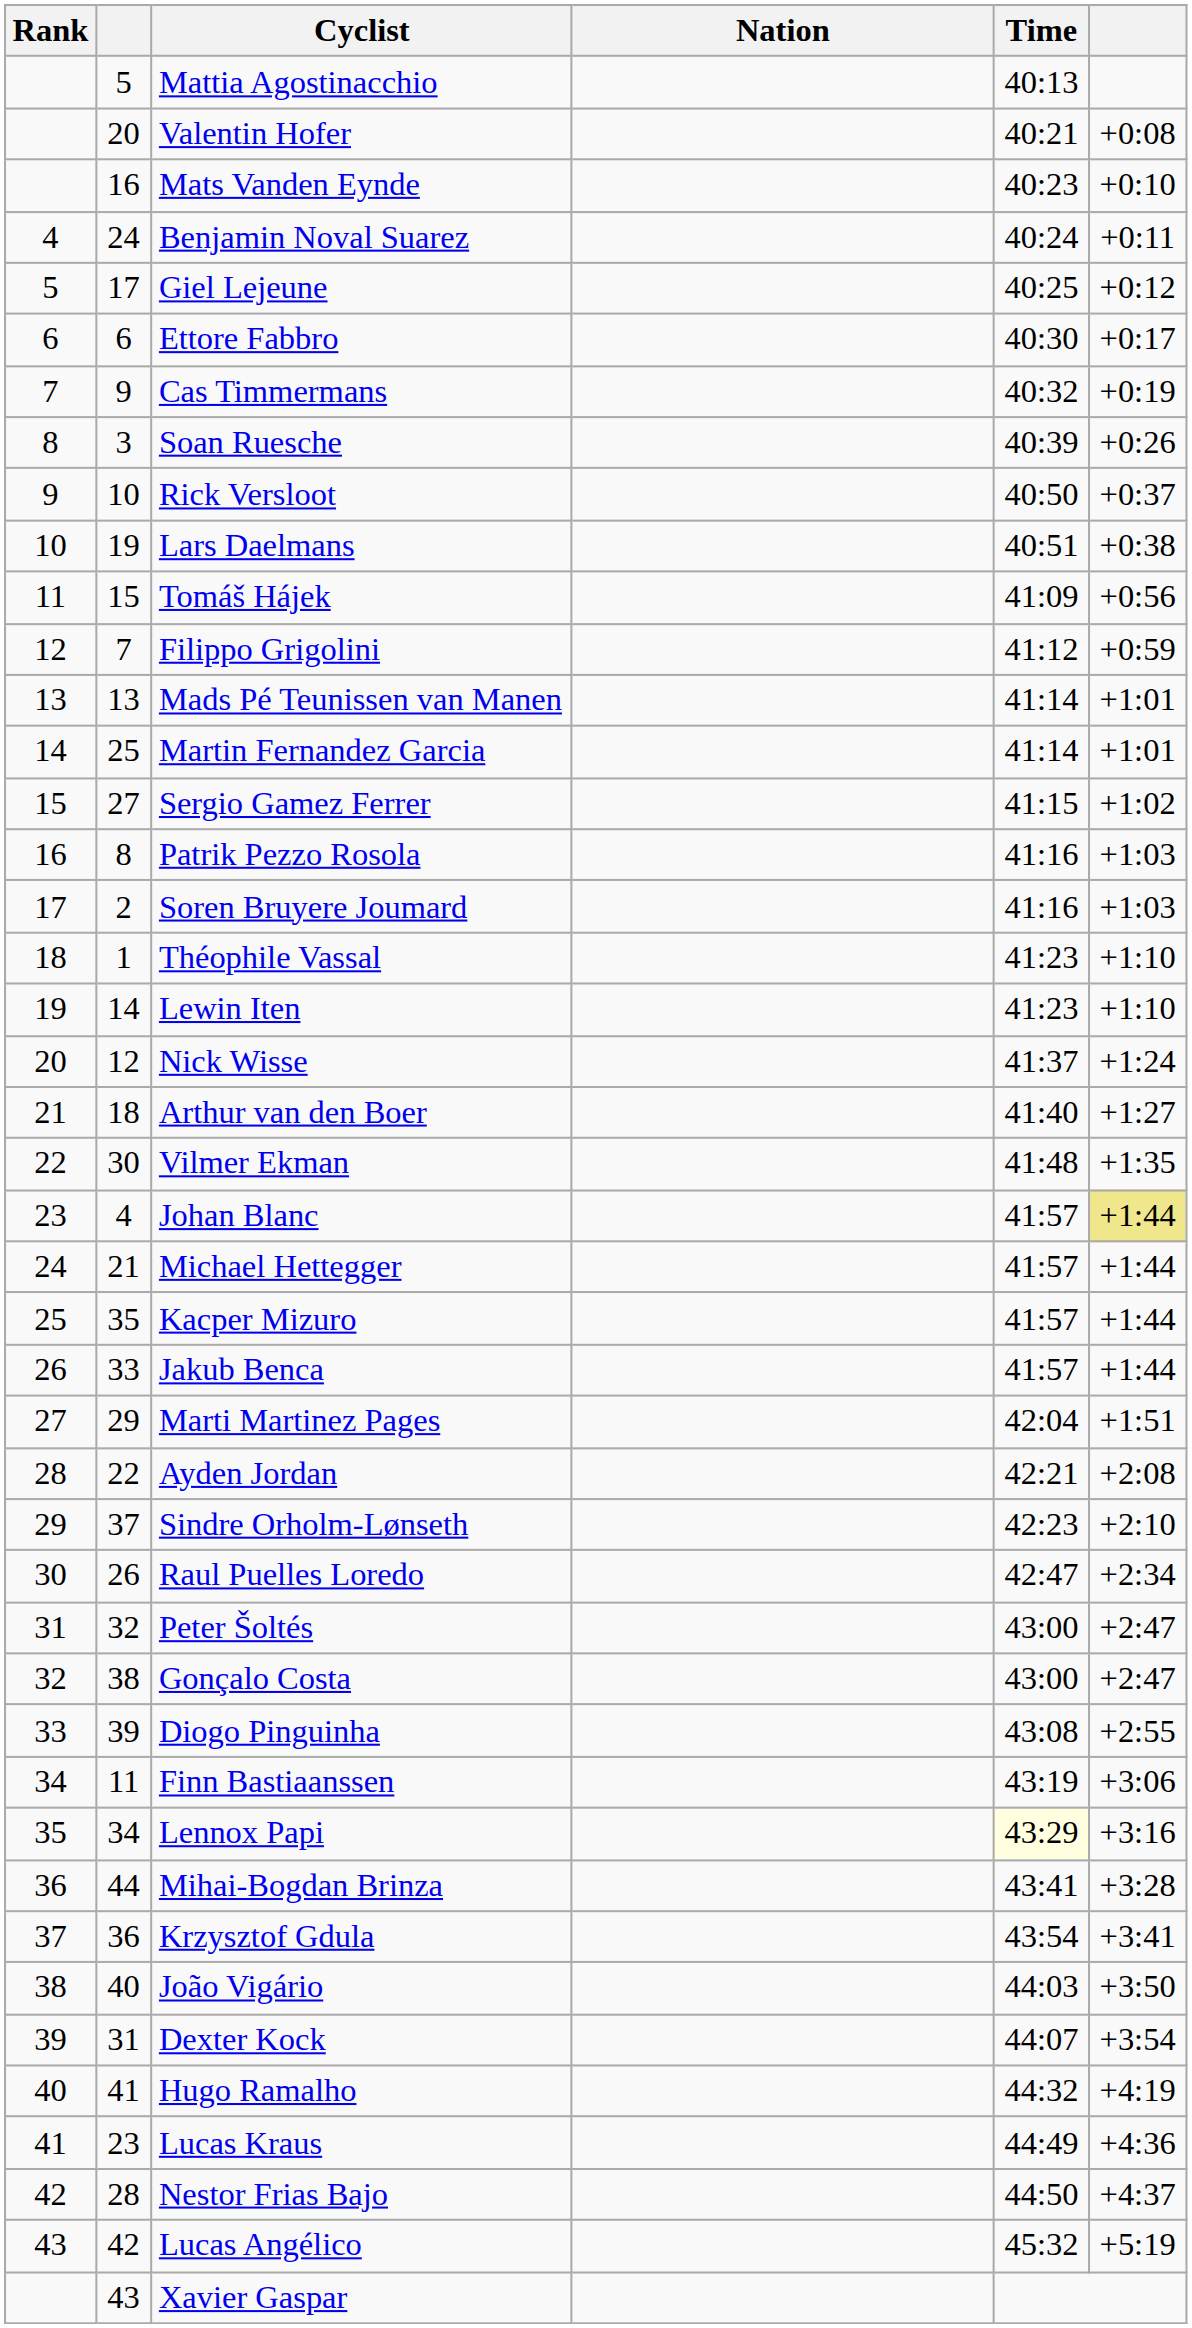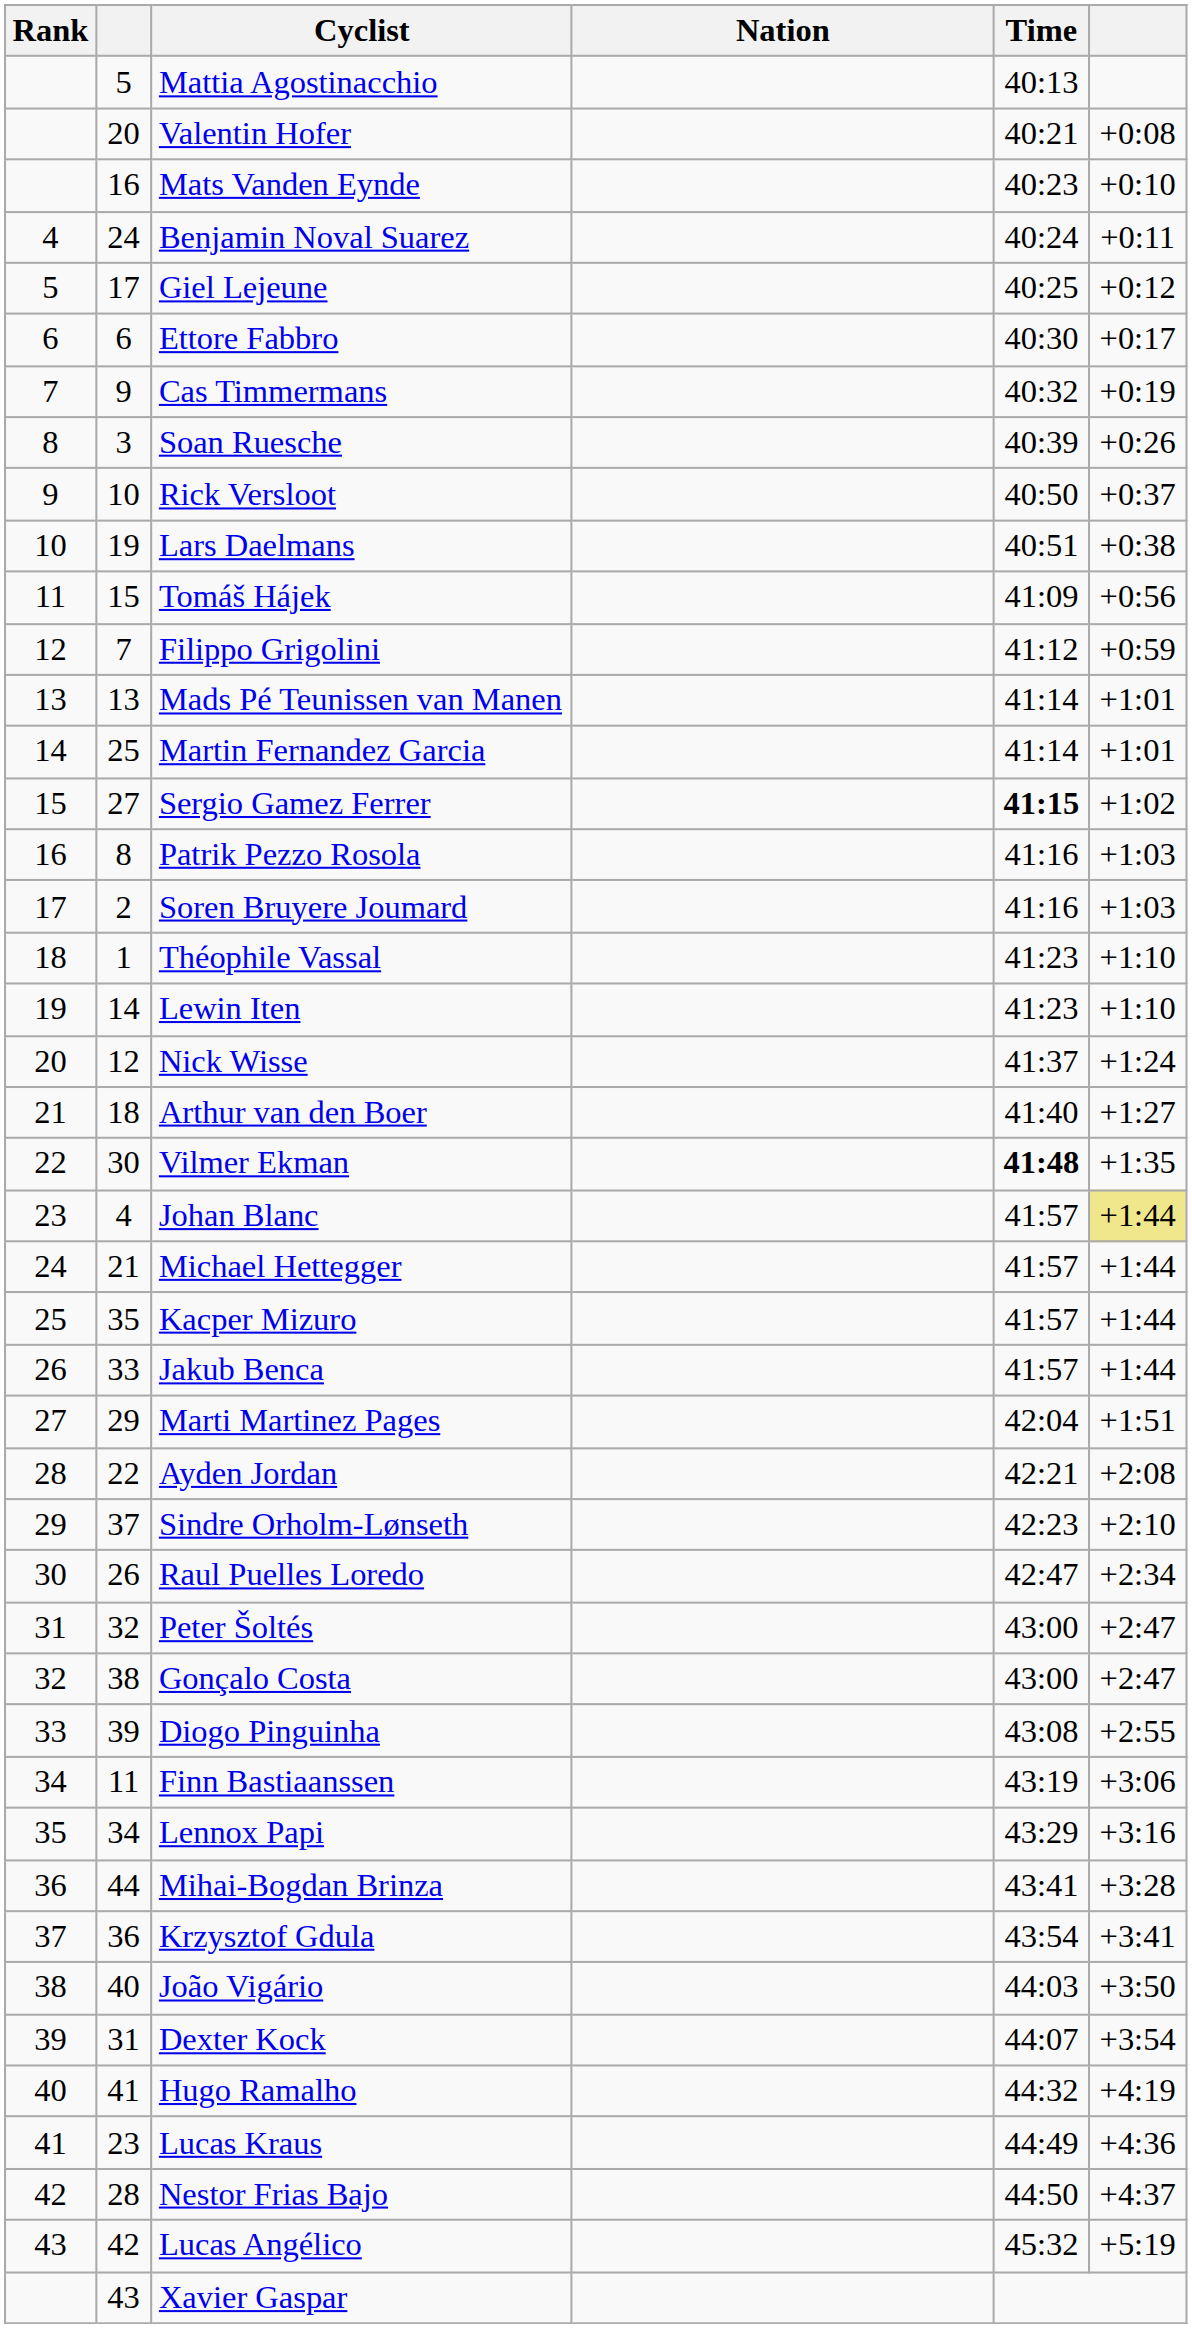(1041, 802) normal -> (1041, 802) bold
(1041, 1163) normal -> (1041, 1163) bold
(1041, 1833) lightyellow background -> (1041, 1833) no background
